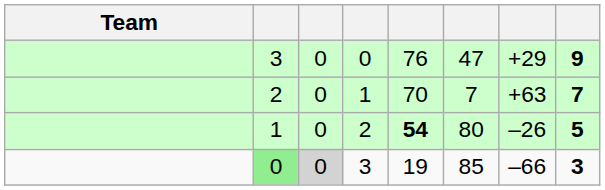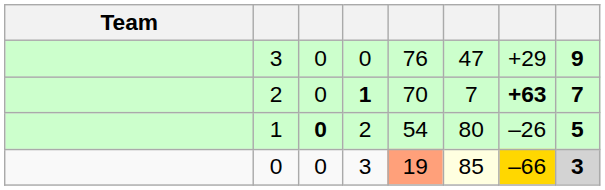(365, 94) normal -> (365, 94) bold
(527, 94) normal -> (527, 94) bold
(321, 130) normal -> (321, 130) bold
(415, 130) bold -> (415, 130) normal
(276, 166) lightgreen background -> (276, 166) no background
(321, 166) lightgrey background -> (321, 166) no background
(415, 166) no background -> (415, 166) lightsalmon background
(471, 166) no background -> (471, 166) lightyellow background
(527, 166) no background -> (527, 166) gold background
(577, 166) no background -> (577, 166) lightgrey background
